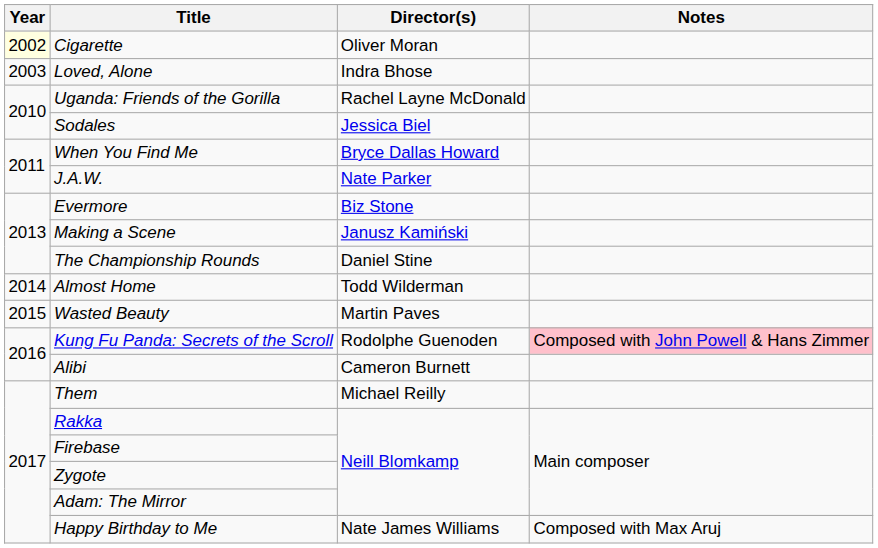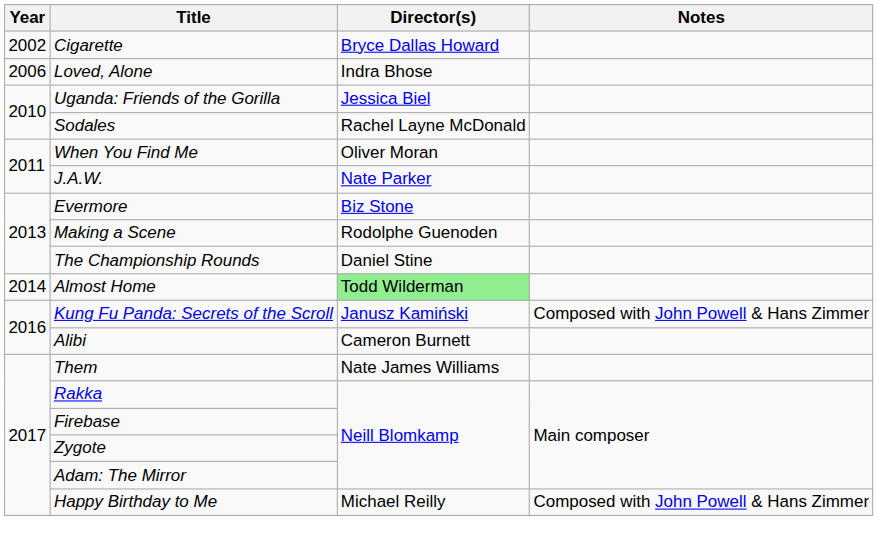(27, 44) lightyellow background -> (27, 44) no background
(389, 44) Oliver Moran -> (420, 44) Bryce Dallas Howard
(27, 71) 2003 -> (27, 71) 2006
(433, 98) Rachel Layne McDonald -> (386, 98) Jessica Biel
(386, 125) Jessica Biel -> (433, 125) Rachel Layne McDonald
(420, 152) Bryce Dallas Howard -> (389, 152) Oliver Moran
(404, 233) Janusz Kamiński -> (419, 233) Rodolphe Guenoden
(402, 286) no background -> (402, 286) lightgreen background
- row: (111, 313)
(419, 340) Rodolphe Guenoden -> (404, 313) Janusz Kamiński
(701, 340) pink background -> (701, 313) no background
(393, 394) Michael Reilly -> (420, 367) Nate James Williams
(420, 529) Nate James Williams -> (393, 502) Michael Reilly
(627, 529) Composed with Max Aruj -> (701, 502) Composed with John Powell & Hans Zimmer
